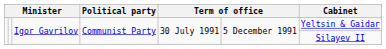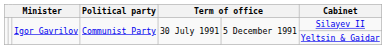(340, 24) Yeltsin & Gaidar -> (340, 24) Silayev II
(340, 38) Silayev II -> (340, 38) Yeltsin & Gaidar
